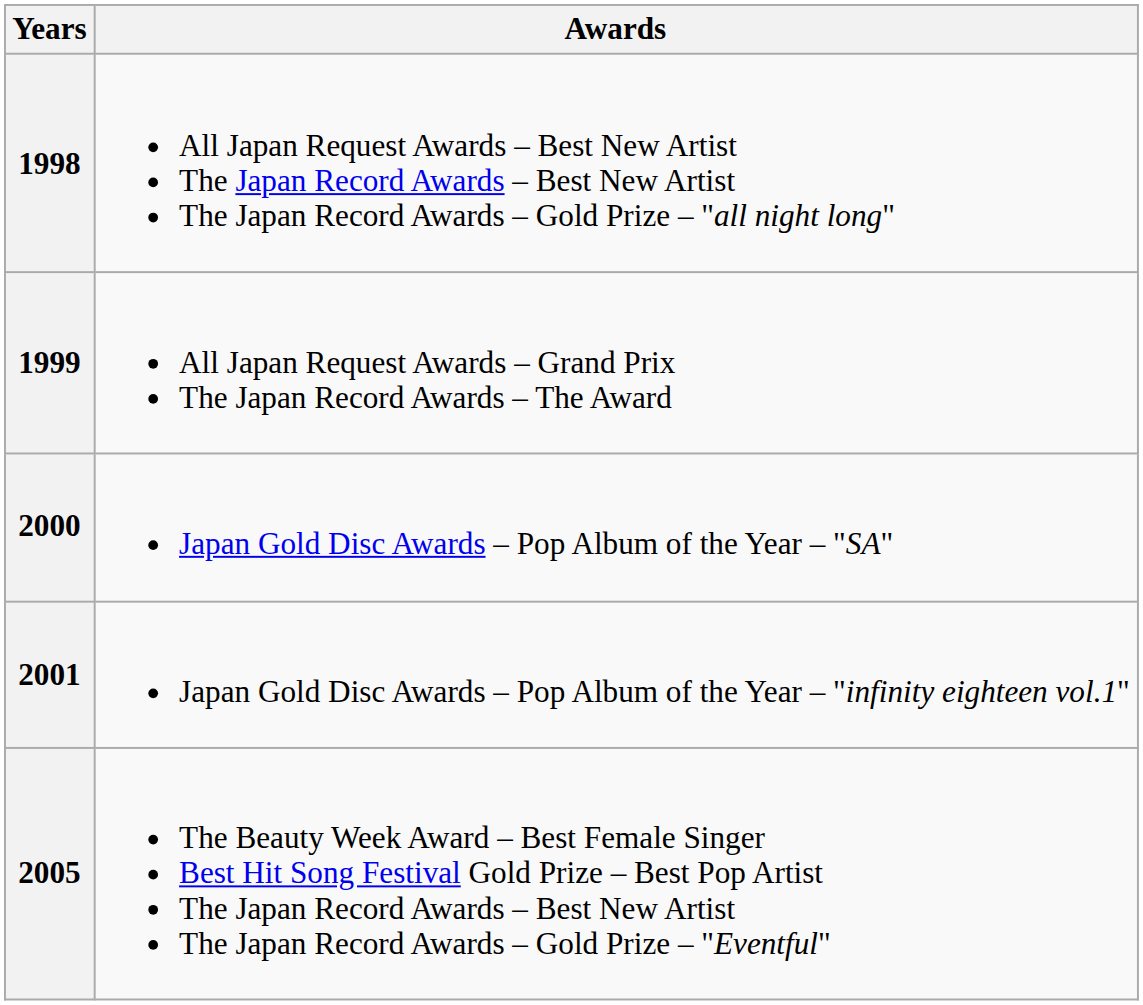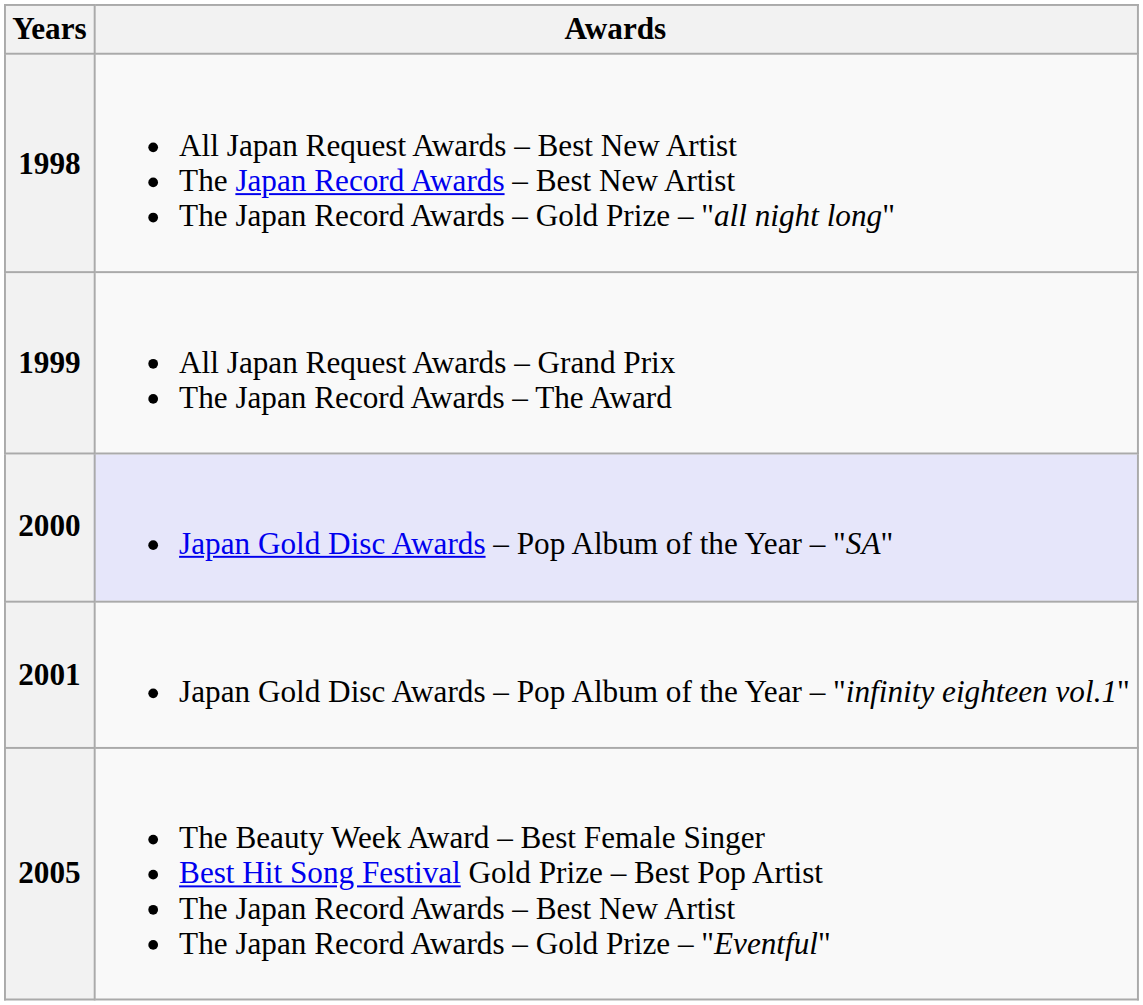(615, 545) no background -> (615, 545) lavender background
